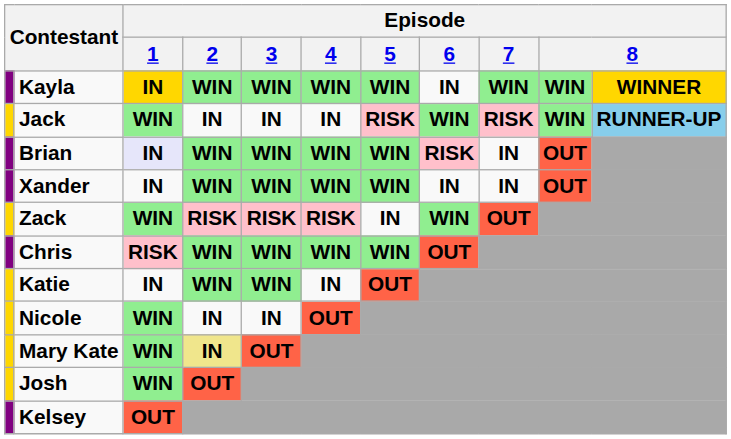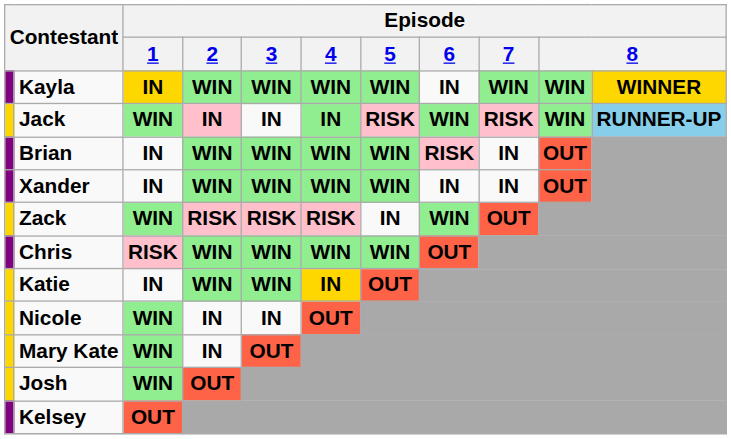(212, 119) no background -> (212, 119) pink background
(331, 119) no background -> (331, 119) lightgreen background
(153, 152) lavender background -> (153, 152) no background
(331, 284) no background -> (331, 284) gold background
(212, 350) khaki background -> (212, 350) no background
